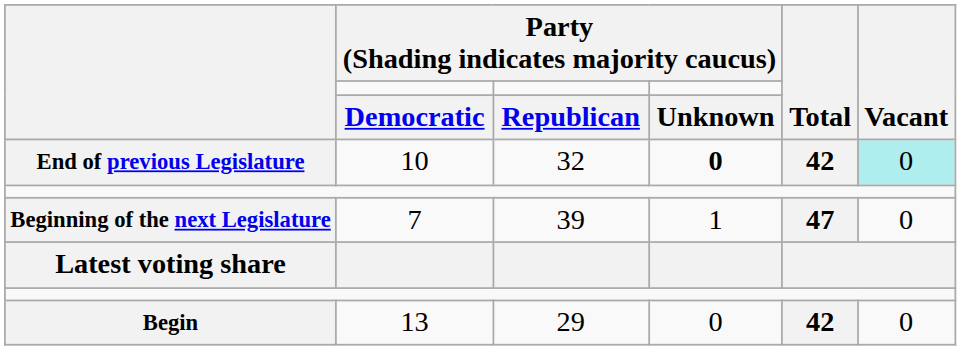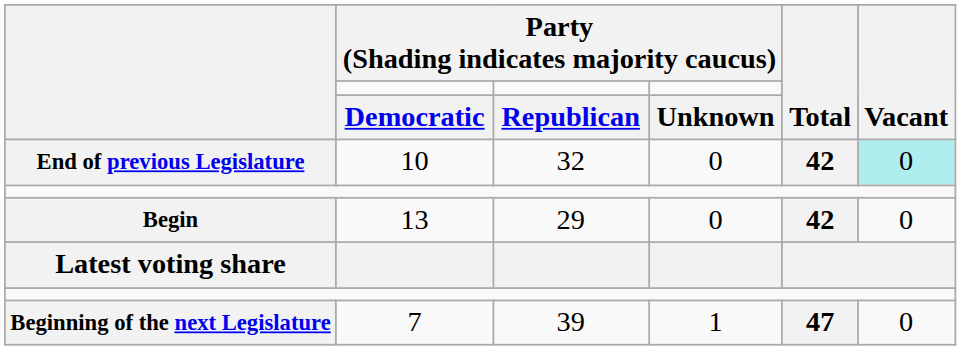(716, 161) bold -> (716, 161) normal
rows swapped: (171, 322) <-> (171, 219)
